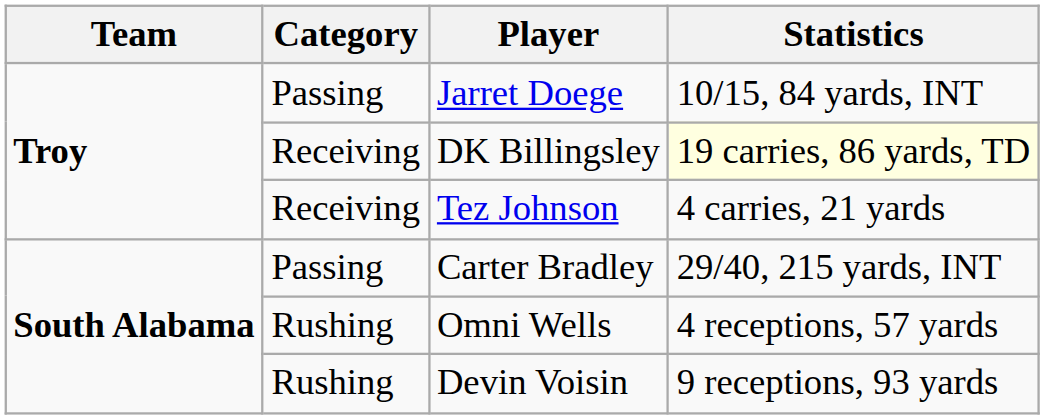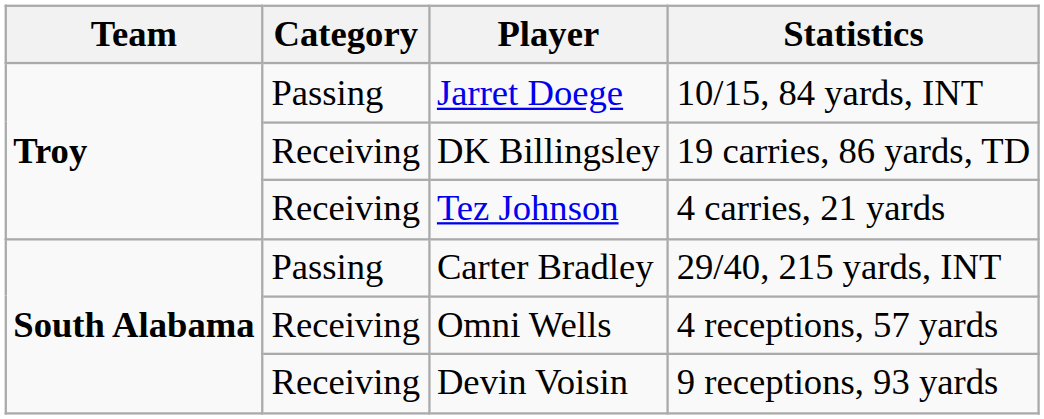(853, 150) lightyellow background -> (853, 150) no background
(333, 324) Rushing -> (346, 324) Receiving
(333, 382) Rushing -> (346, 382) Receiving
